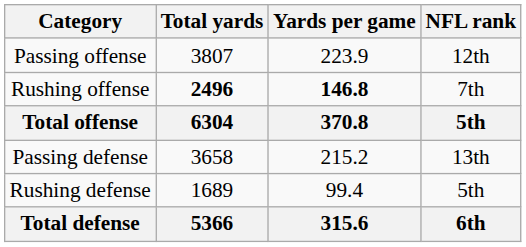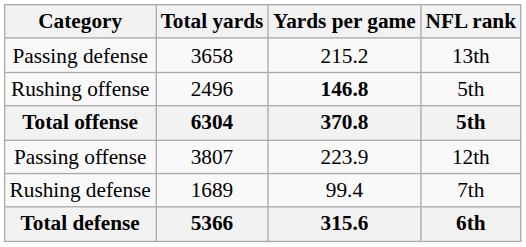rows swapped: (80, 55) <-> (80, 156)
(212, 88) bold -> (212, 88) normal
(471, 88) 7th -> (471, 88) 5th
(471, 190) 5th -> (471, 190) 7th
